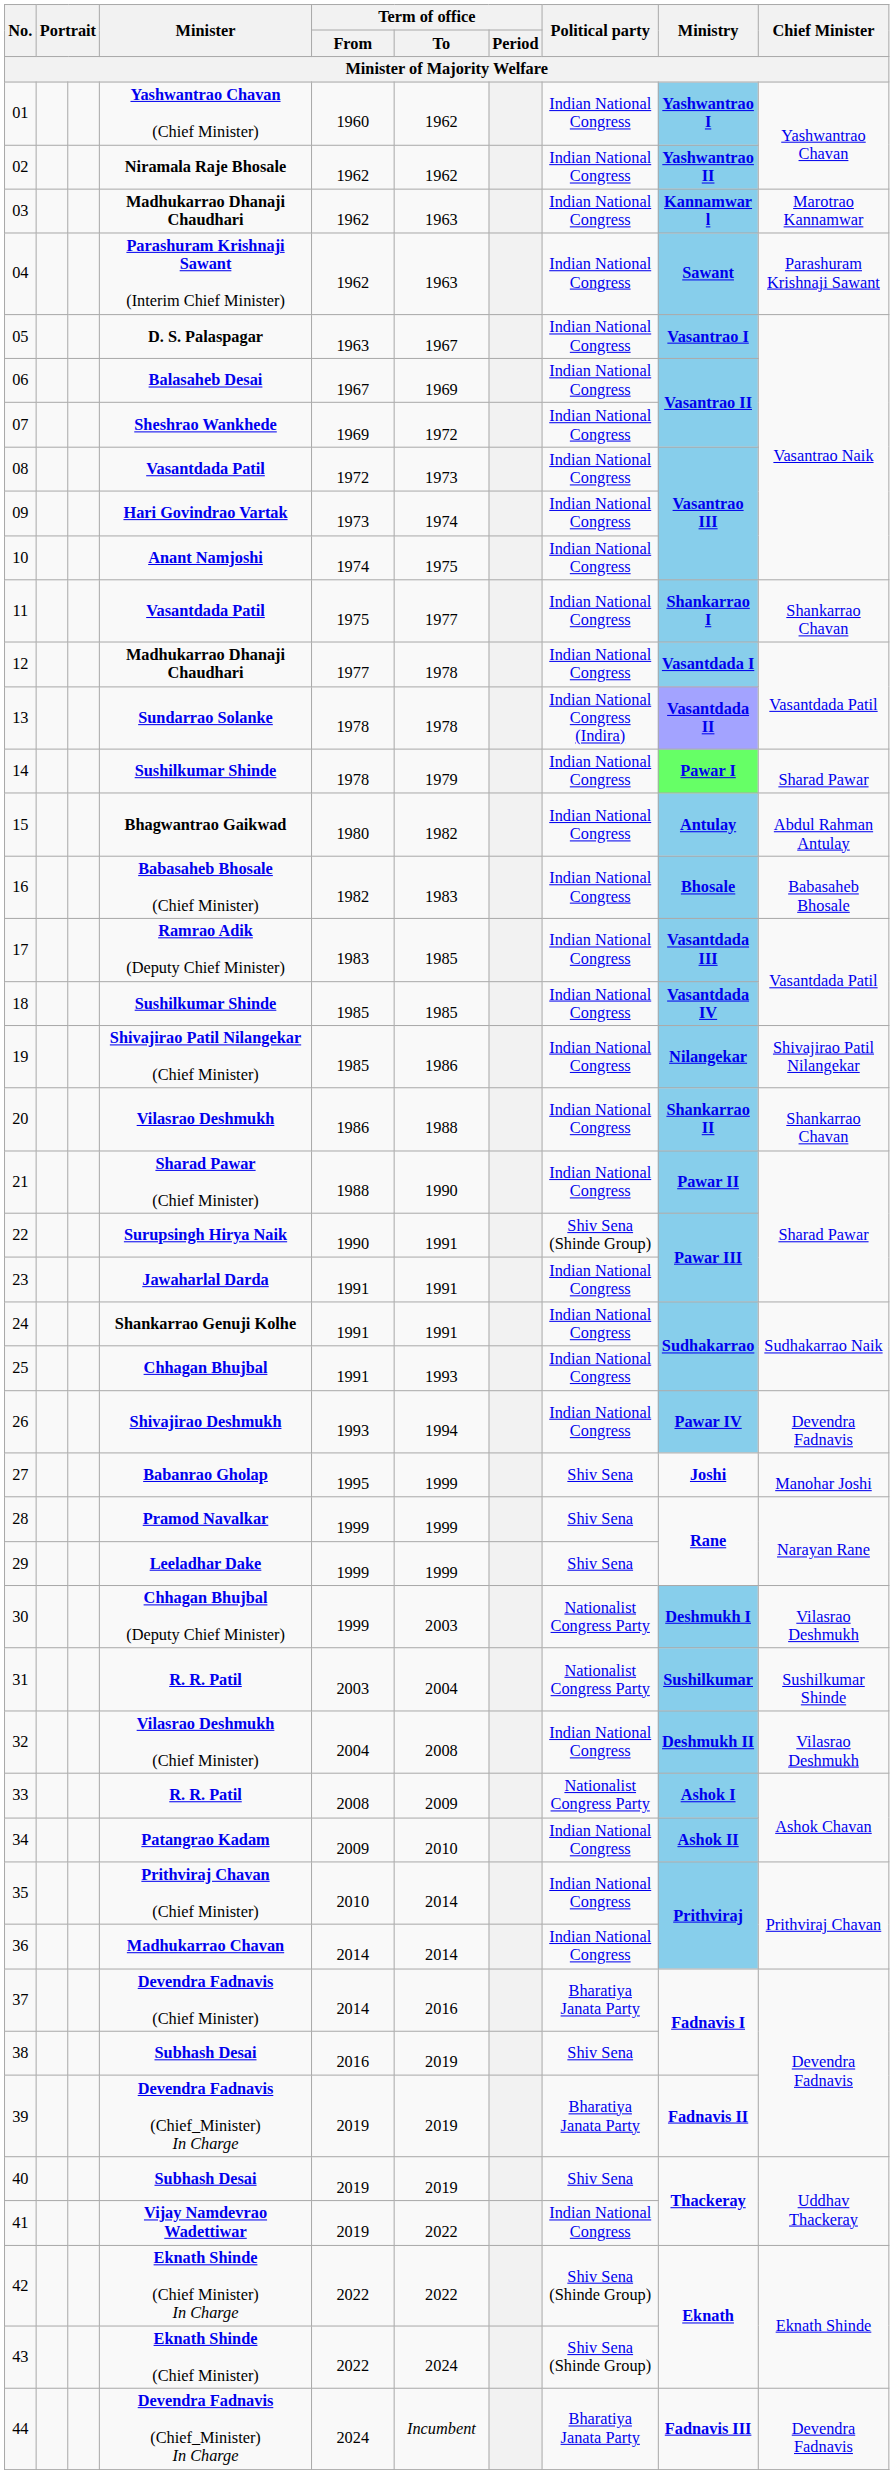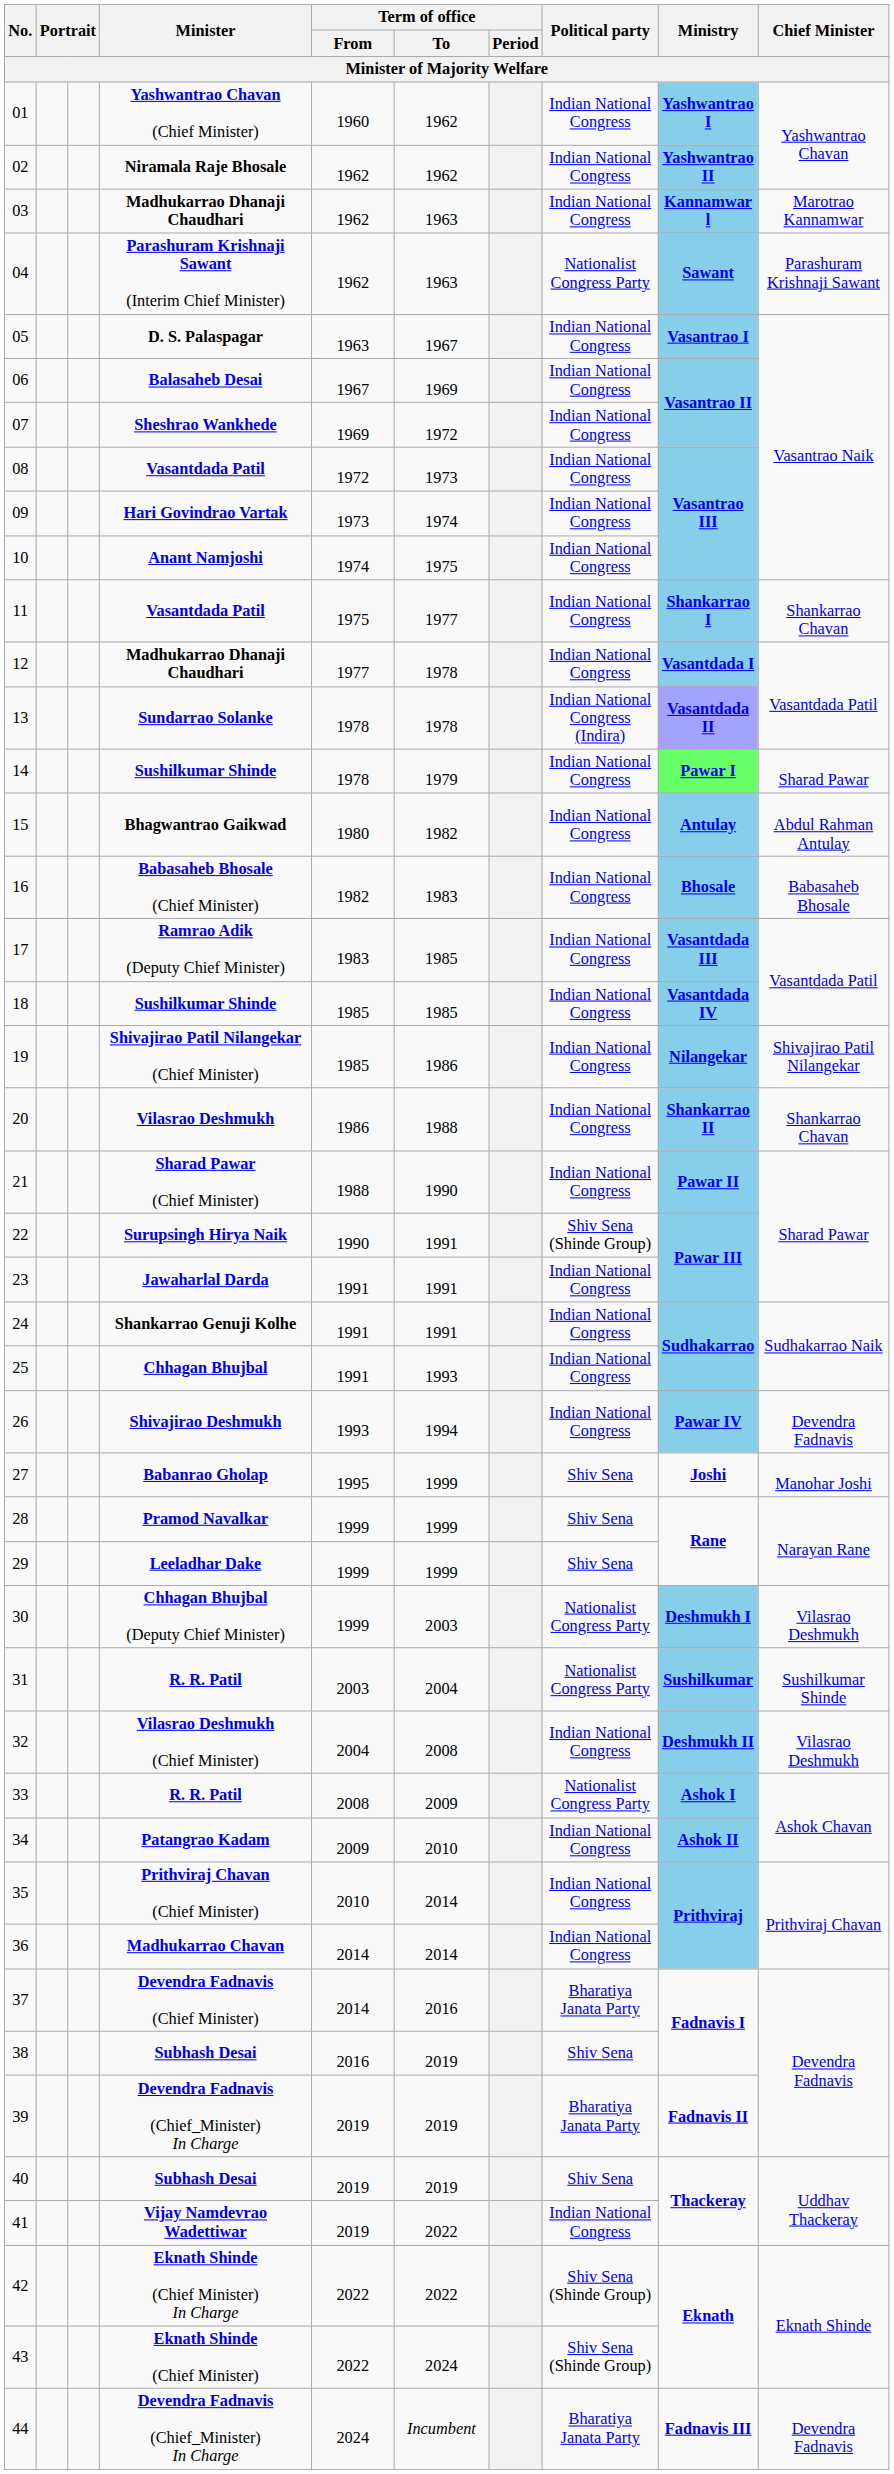(600, 273) Indian National Congress -> (600, 273) Nationalist Congress Party
